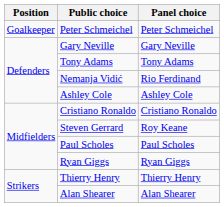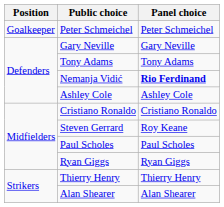(171, 78) normal -> (173, 78) bold
